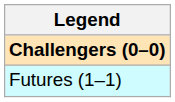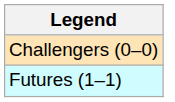(87, 49) bold -> (84, 49) normal
